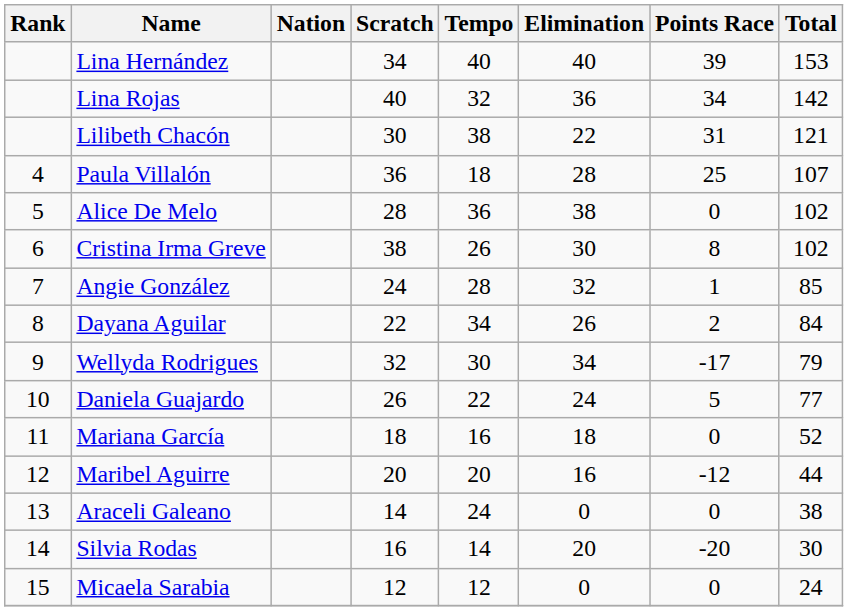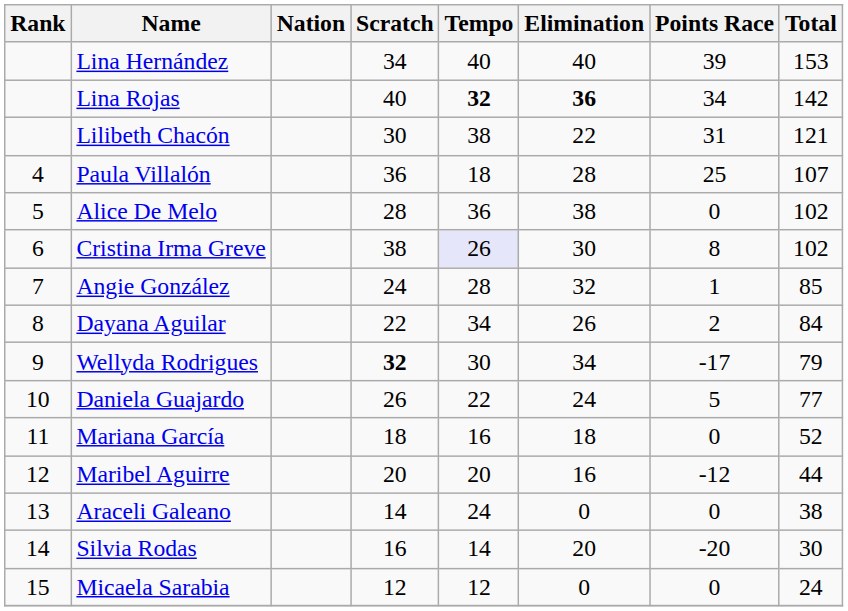(479, 98) normal -> (479, 98) bold
(584, 98) normal -> (584, 98) bold
(479, 248) no background -> (479, 248) lavender background
(395, 361) normal -> (395, 361) bold
